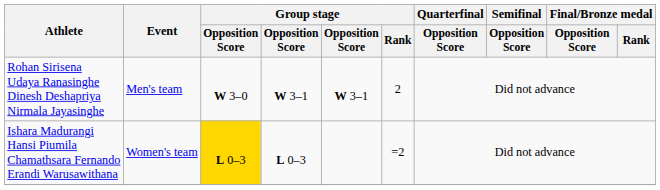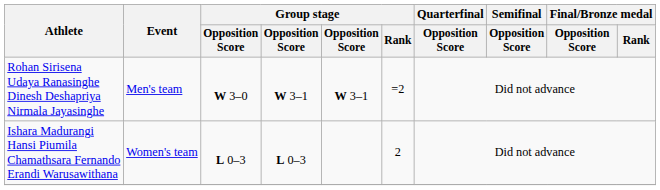(398, 89) 2 -> (398, 89) =2
(231, 160) gold background -> (231, 160) no background
(398, 153) =2 -> (398, 153) 2
